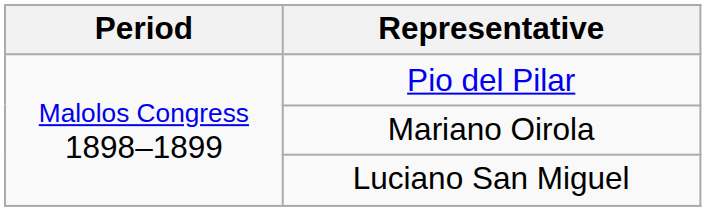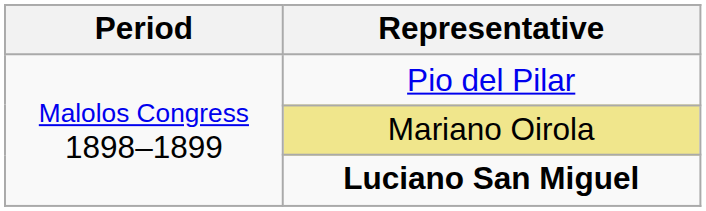(491, 129) no background -> (491, 129) khaki background
(491, 179) normal -> (491, 179) bold
